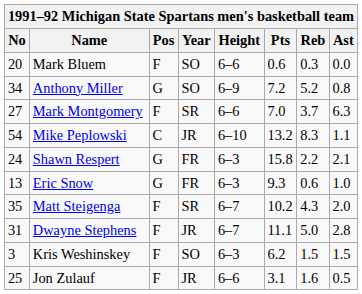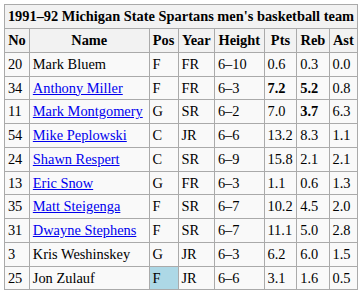(191, 64) SO -> (190, 64) FR
(229, 64) 6–6 -> (232, 64) 6–10
(158, 88) G -> (156, 88) F
(191, 88) SO -> (190, 88) FR
(229, 88) 6–9 -> (229, 88) 6–3
(276, 88) normal -> (276, 88) bold
(309, 88) normal -> (309, 88) bold
(15, 111) 27 -> (15, 111) 11
(156, 111) F -> (158, 111) G
(229, 111) 6–6 -> (229, 111) 6–2
(309, 111) normal -> (309, 111) bold
(232, 135) 6–10 -> (229, 135) 6–6
(158, 159) G -> (157, 159) C
(190, 159) FR -> (190, 159) SR
(229, 159) 6–3 -> (229, 159) 6–9
(309, 159) 2.2 -> (309, 159) 2.1
(276, 183) 9.3 -> (276, 183) 1.1
(342, 183) 1.0 -> (342, 183) 1.3
(309, 206) 4.3 -> (309, 206) 4.5
(189, 230) JR -> (190, 230) SR
(156, 254) F -> (158, 254) G
(191, 254) SO -> (189, 254) JR
(309, 254) 1.5 -> (309, 254) 6.0
(156, 278) no background -> (156, 278) lightblue background
